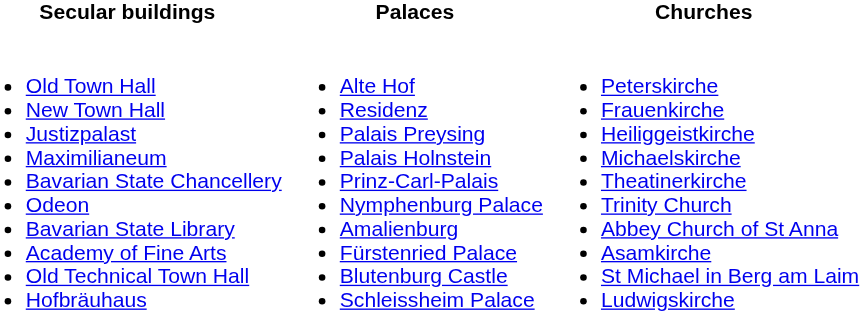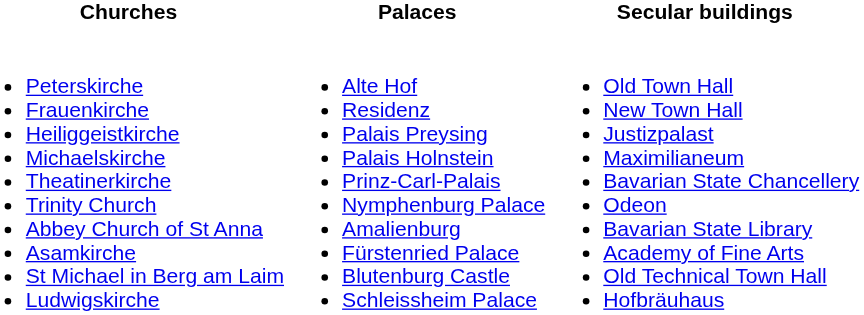columns swapped: (704, 12) <-> (127, 12)
